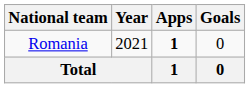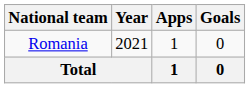(174, 43) bold -> (174, 43) normal
